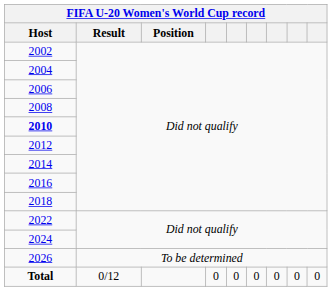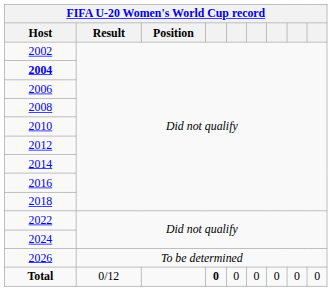(40, 70) normal -> (40, 70) bold
(40, 126) bold -> (40, 126) normal
(216, 276) normal -> (216, 276) bold
